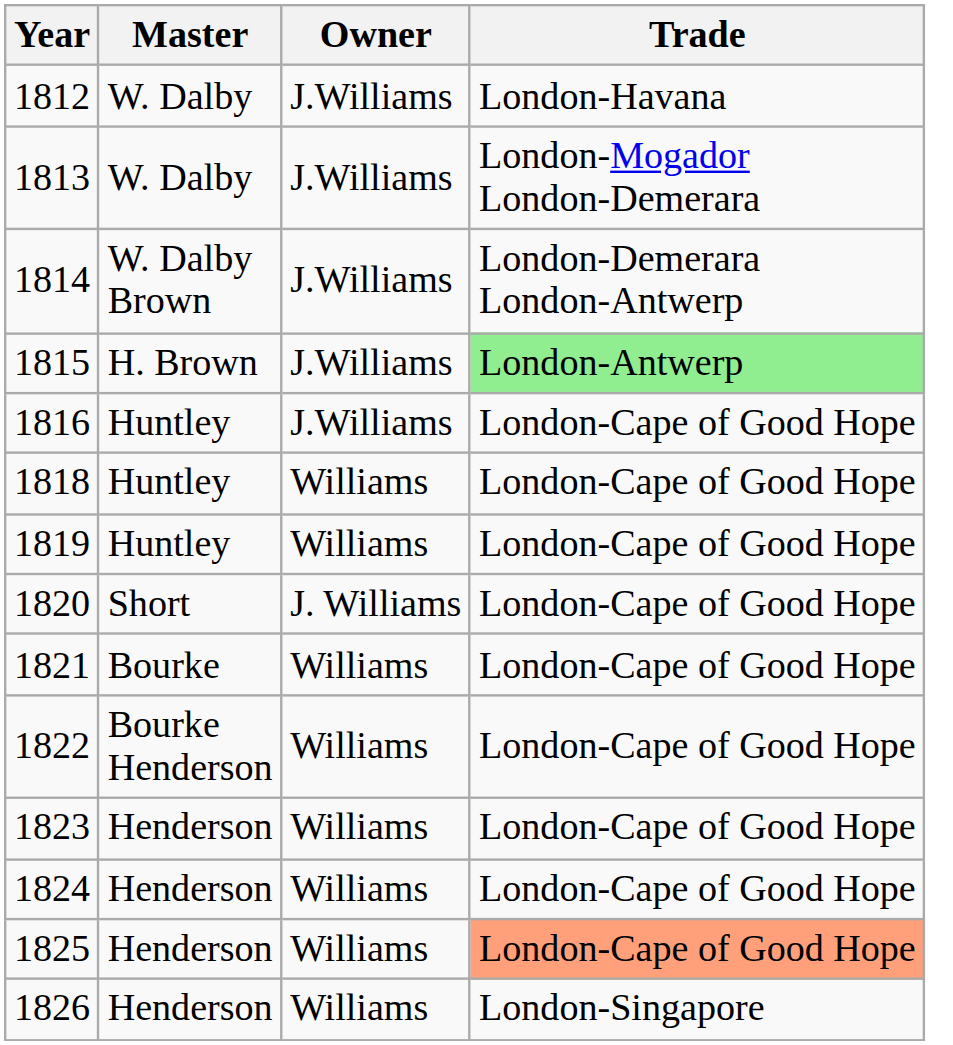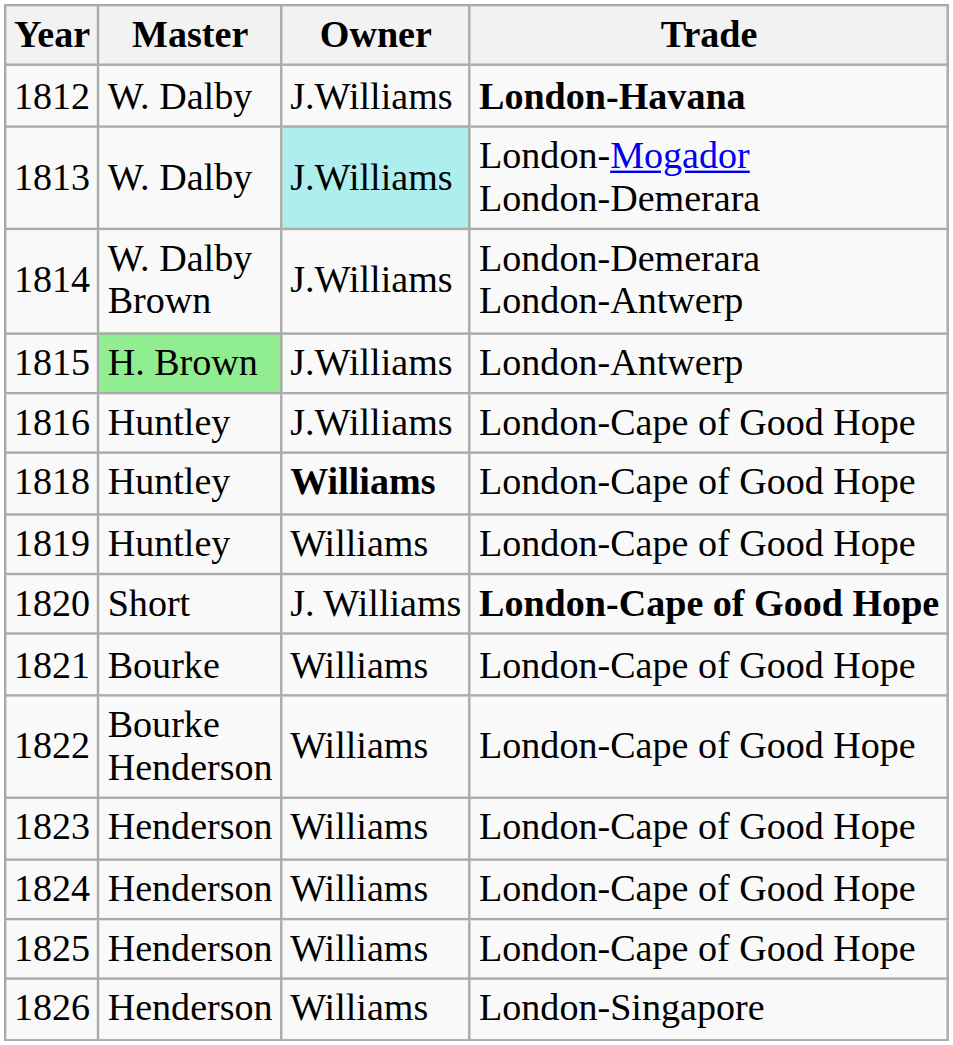(603, 95) normal -> (612, 95) bold
(371, 176) no background -> (371, 176) paleturquoise background
(183, 361) no background -> (183, 361) lightgreen background
(611, 361) lightgreen background -> (611, 361) no background
(359, 482) normal -> (363, 482) bold
(697, 603) normal -> (709, 603) bold
(697, 948) lightsalmon background -> (697, 948) no background
